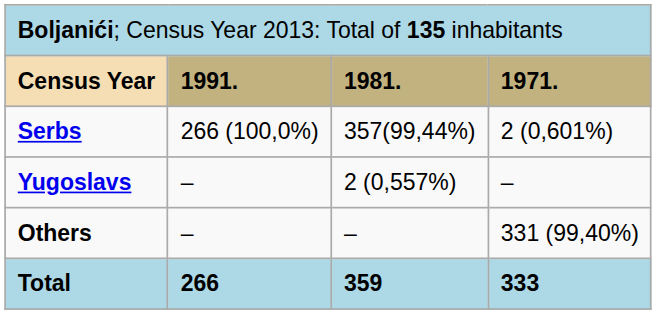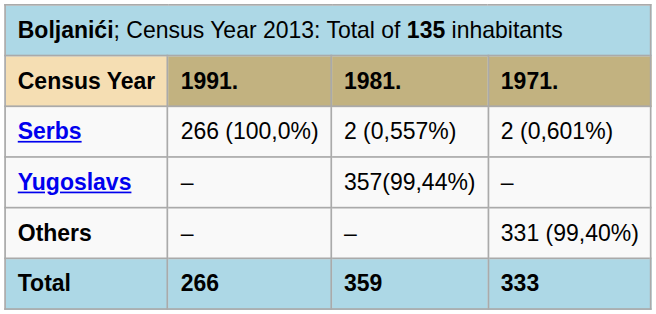(410, 132) 357(99,44%) -> (400, 132) 2 (0,557%)
(400, 182) 2 (0,557%) -> (410, 182) 357(99,44%)
